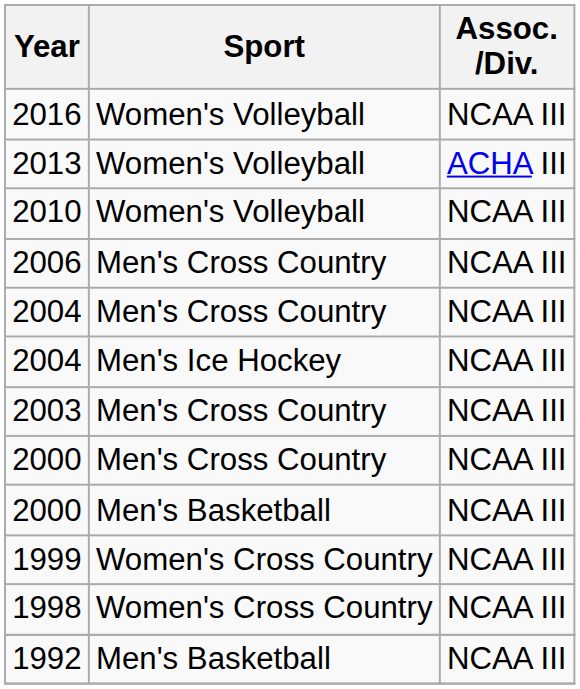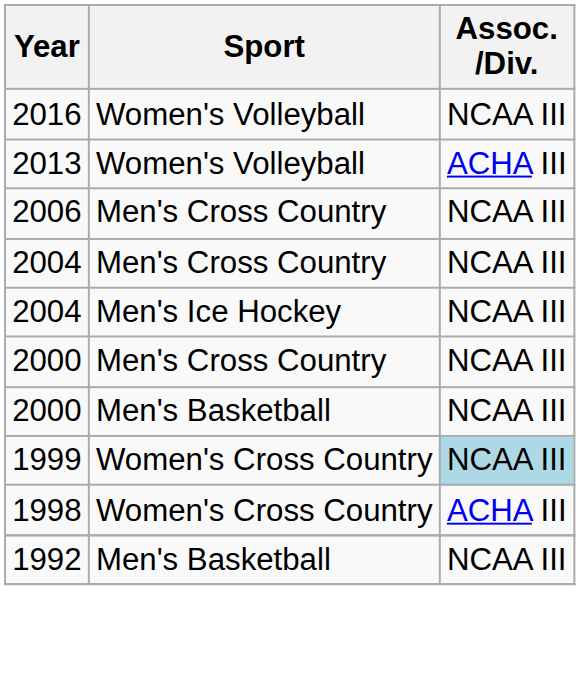- row: (47, 212)
- row: (47, 410)
(507, 559) no background -> (507, 460) lightblue background
(507, 608) NCAA III -> (507, 509) ACHA III
